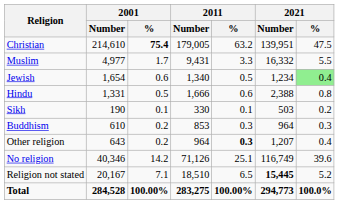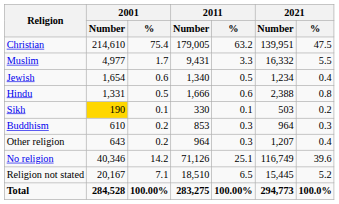(159, 45) bold -> (159, 45) normal
(325, 77) lightgreen background -> (325, 77) no background
(117, 110) no background -> (117, 110) gold background
(246, 142) bold -> (246, 142) normal
(280, 175) bold -> (280, 175) normal
